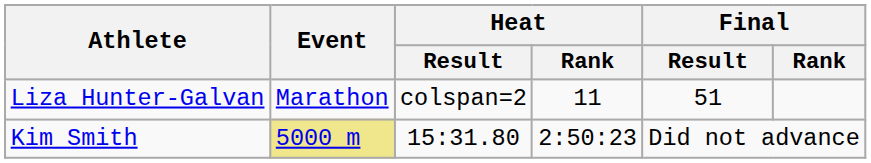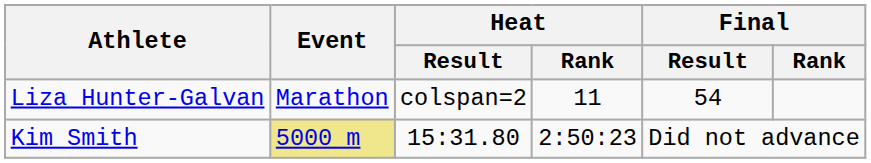(708, 99) 51 -> (708, 99) 54
